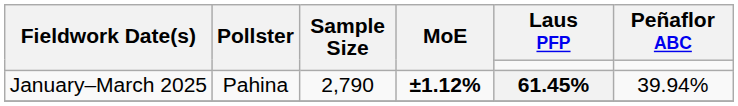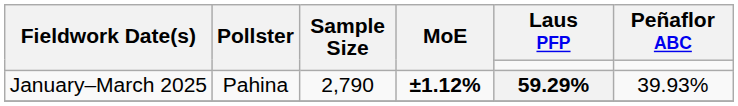(554, 85) 61.45% -> (554, 85) 59.29%
(673, 85) 39.94% -> (673, 85) 39.93%
